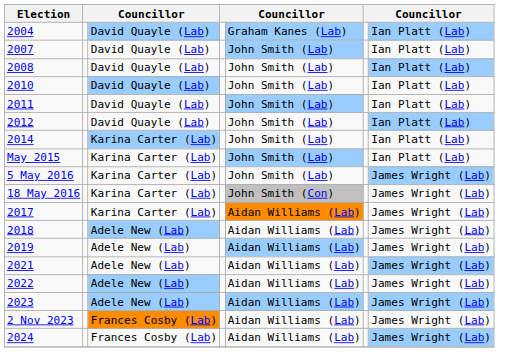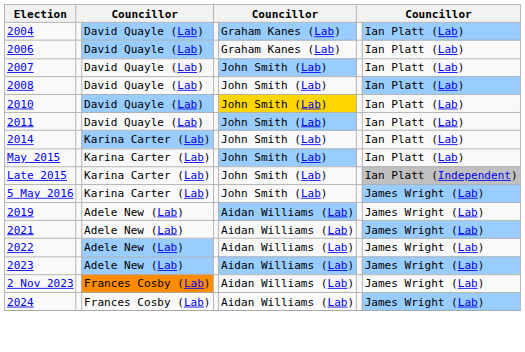+ row: (20, 49)
(281, 85) no background -> (274, 103) gold background
- row: (20, 121)
+ row: (37, 176)
- row: (44, 194)
- row: (20, 212)
- row: (20, 230)
